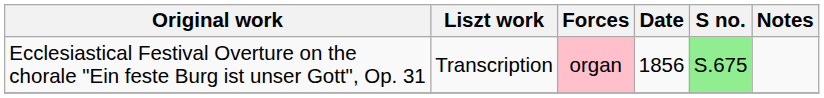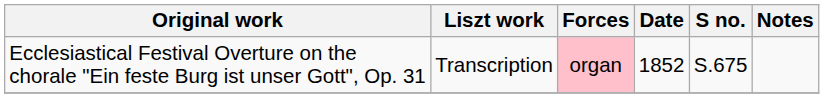(662, 64) 1856 -> (662, 64) 1852
(721, 64) lightgreen background -> (721, 64) no background
